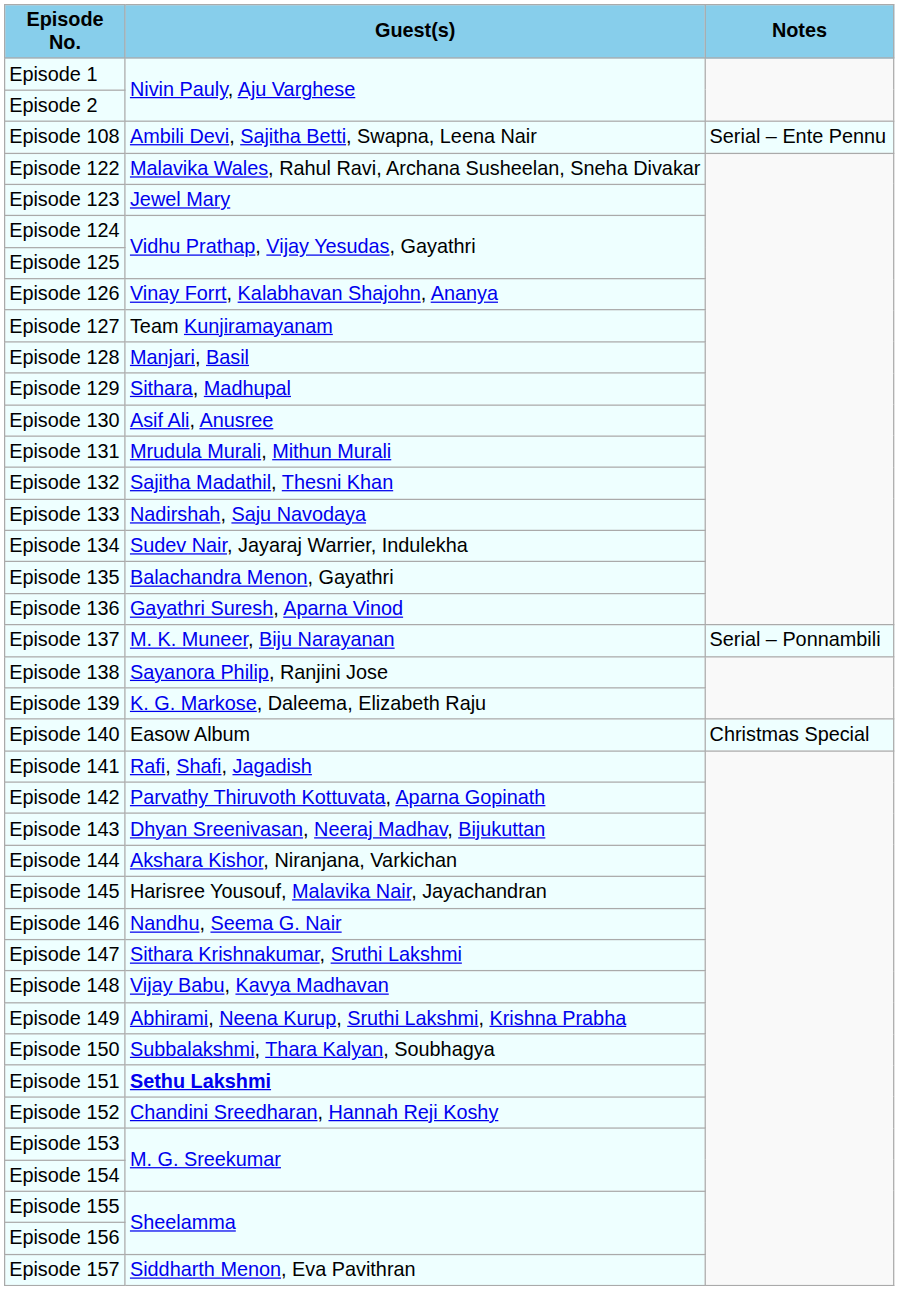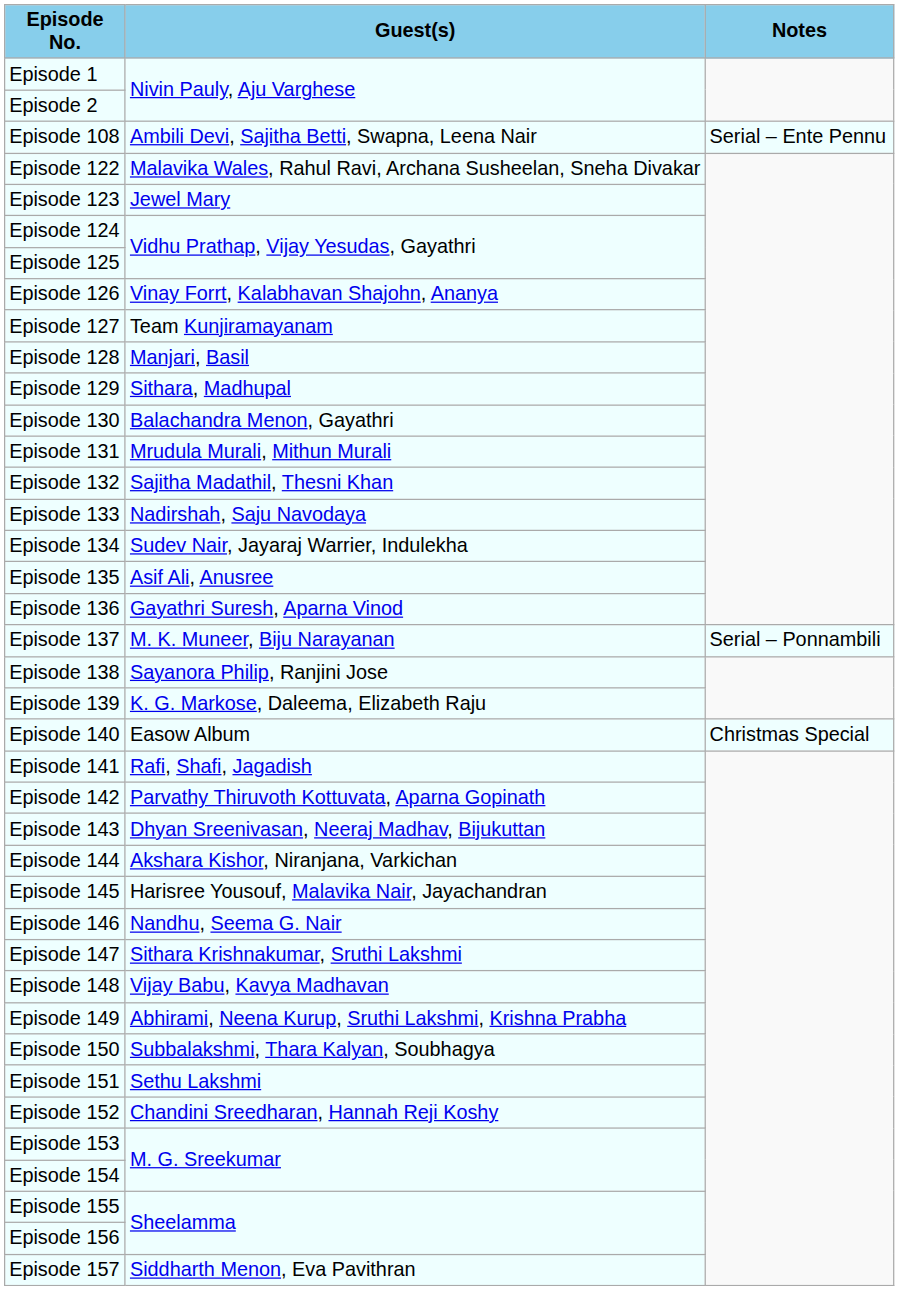(202, 420) Asif Ali, Anusree -> (262, 420) Balachandra Menon, Gayathri
(262, 577) Balachandra Menon, Gayathri -> (202, 577) Asif Ali, Anusree
(201, 1080) bold -> (196, 1080) normal
